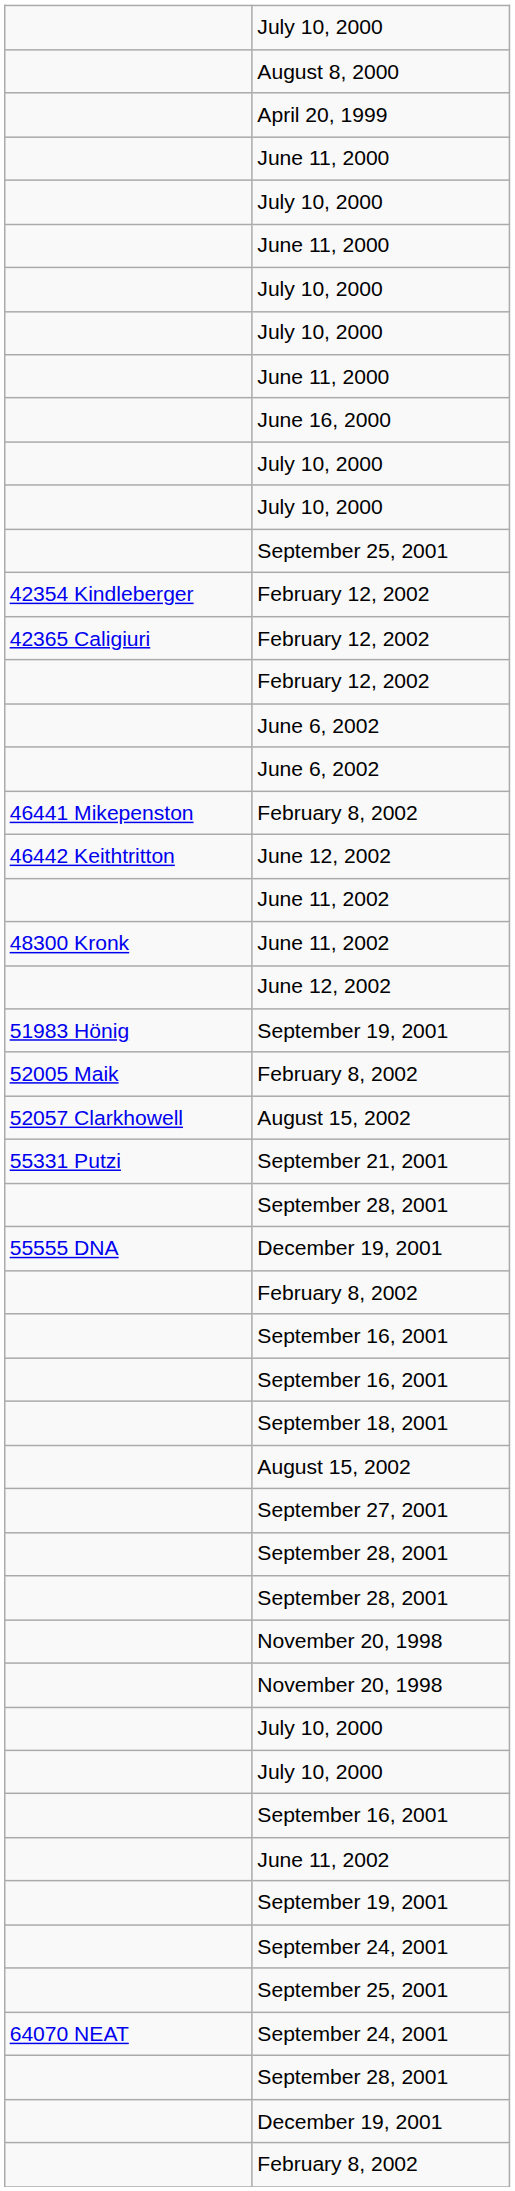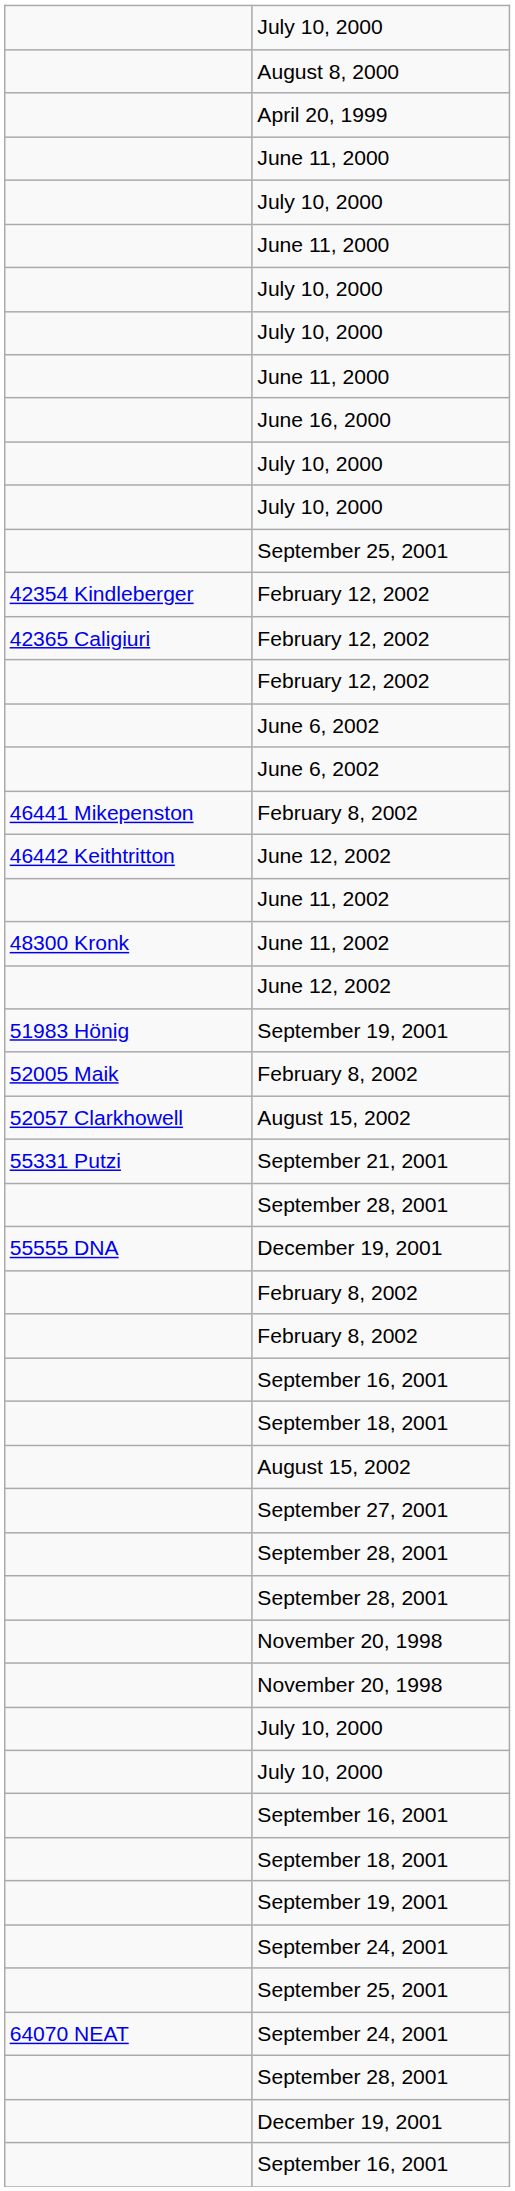(353, 1335) September 16, 2001 -> (338, 1335) February 8, 2002
(323, 1859) June 11, 2002 -> (353, 1859) September 18, 2001
(338, 2164) February 8, 2002 -> (353, 2164) September 16, 2001
